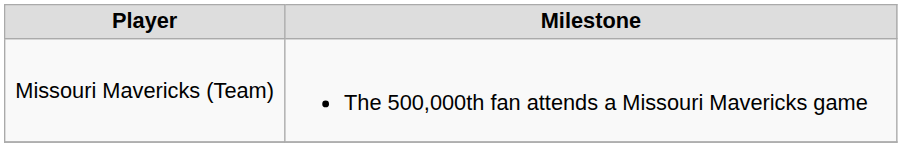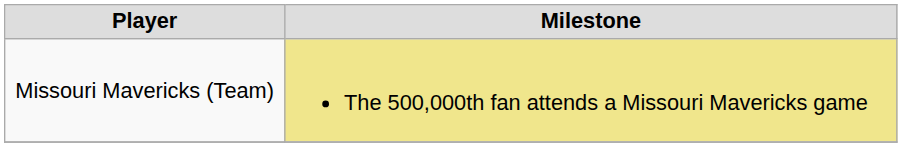(591, 103) no background -> (591, 103) khaki background
